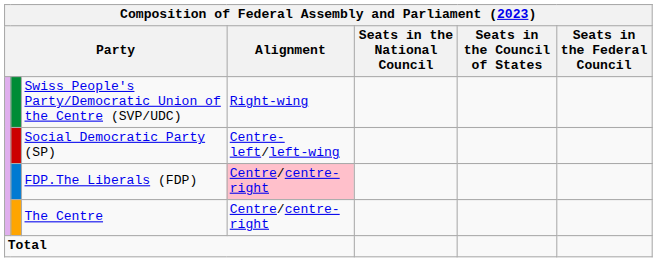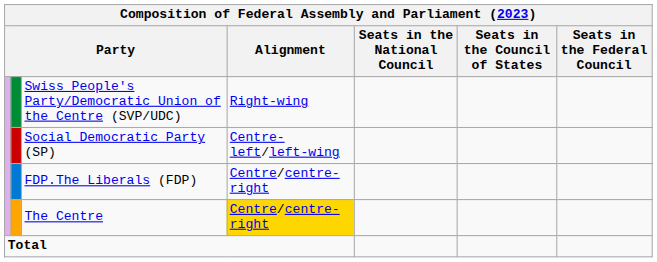(290, 182) pink background -> (290, 182) no background
(290, 218) no background -> (290, 218) gold background
